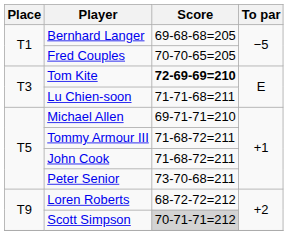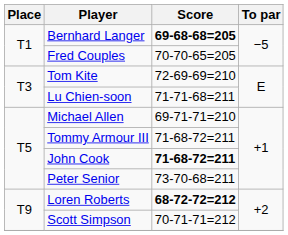(195, 35) normal -> (195, 35) bold
(195, 76) bold -> (195, 76) normal
(195, 158) normal -> (195, 158) bold
(195, 199) normal -> (195, 199) bold
(195, 220) lightgrey background -> (195, 220) no background
